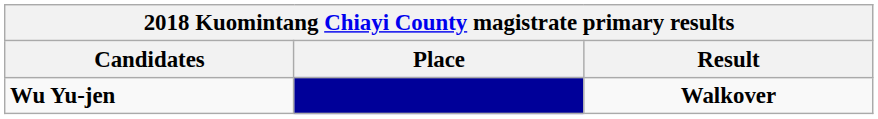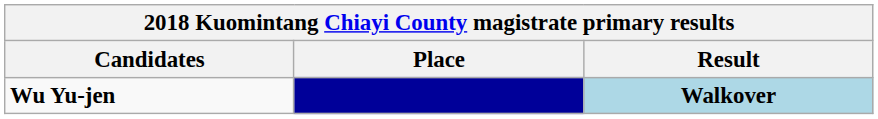(728, 95) no background -> (728, 95) lightblue background
